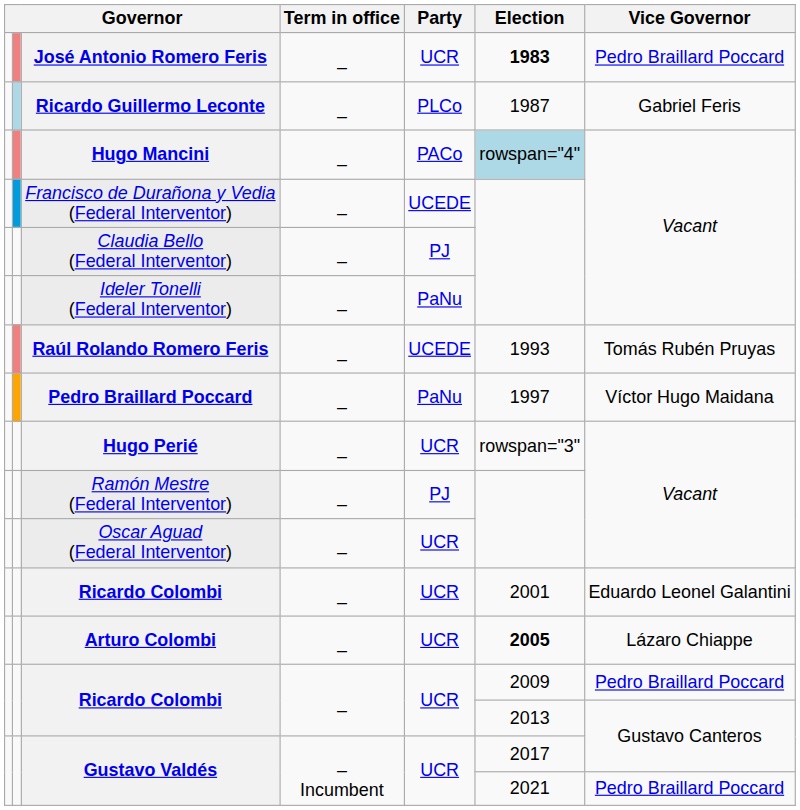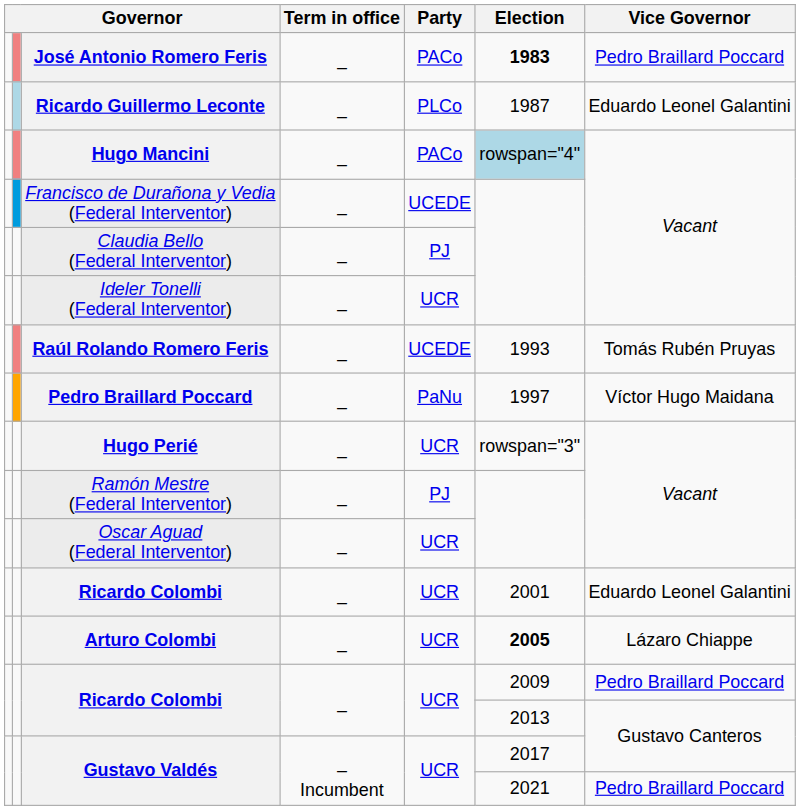(440, 57) UCR -> (440, 57) PACo
(690, 105) Gabriel Feris -> (690, 105) Eduardo Leonel Galantini
(440, 300) PaNu -> (440, 300) UCR
